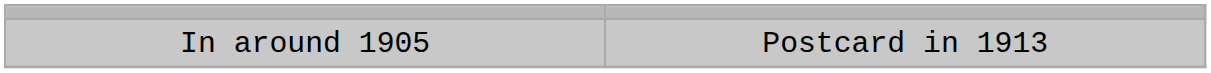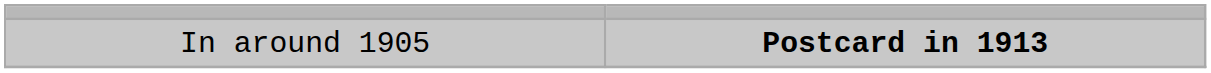(905, 44) normal -> (905, 44) bold
